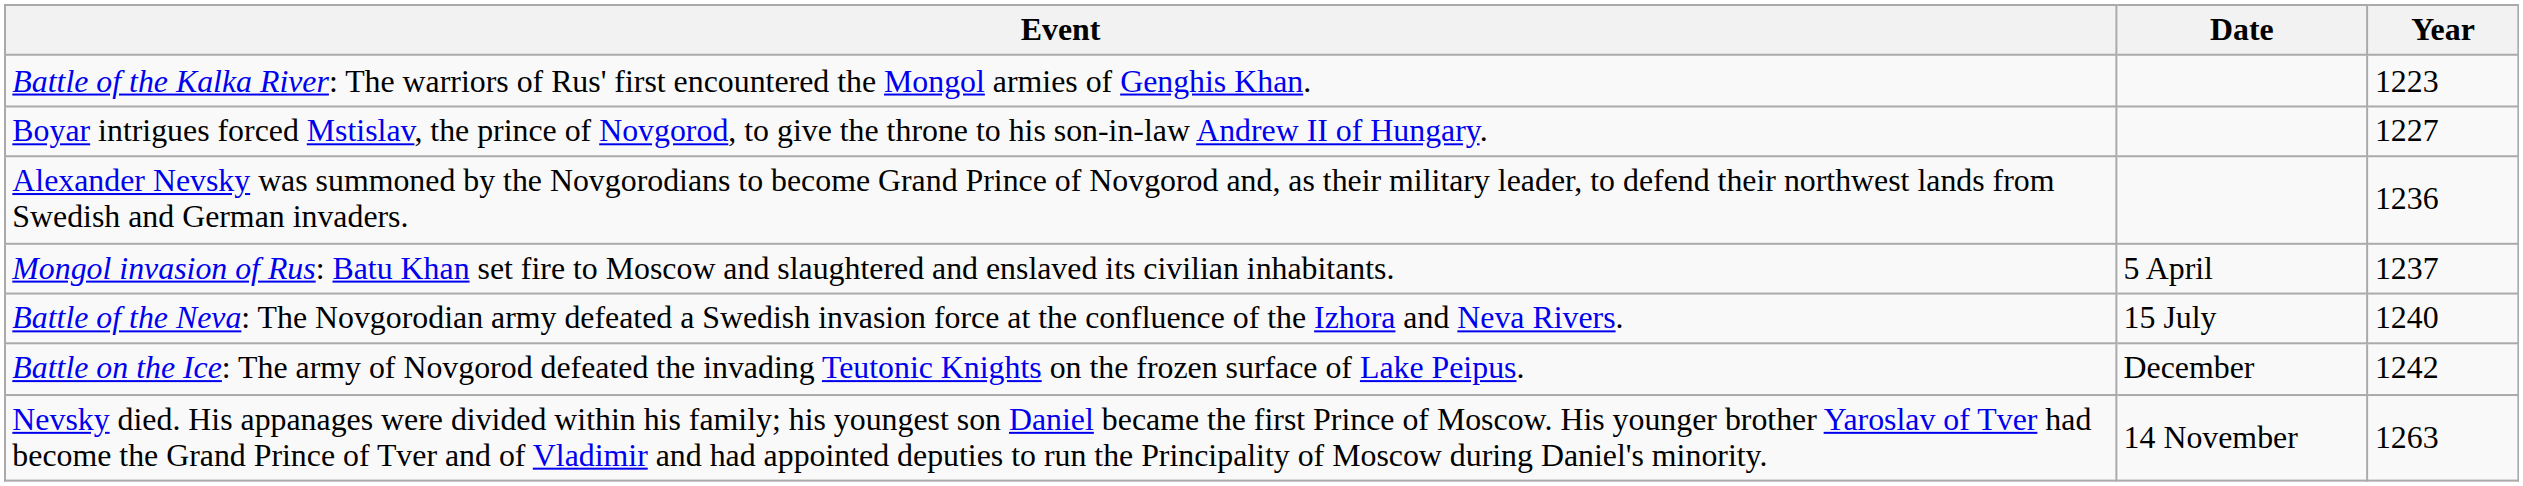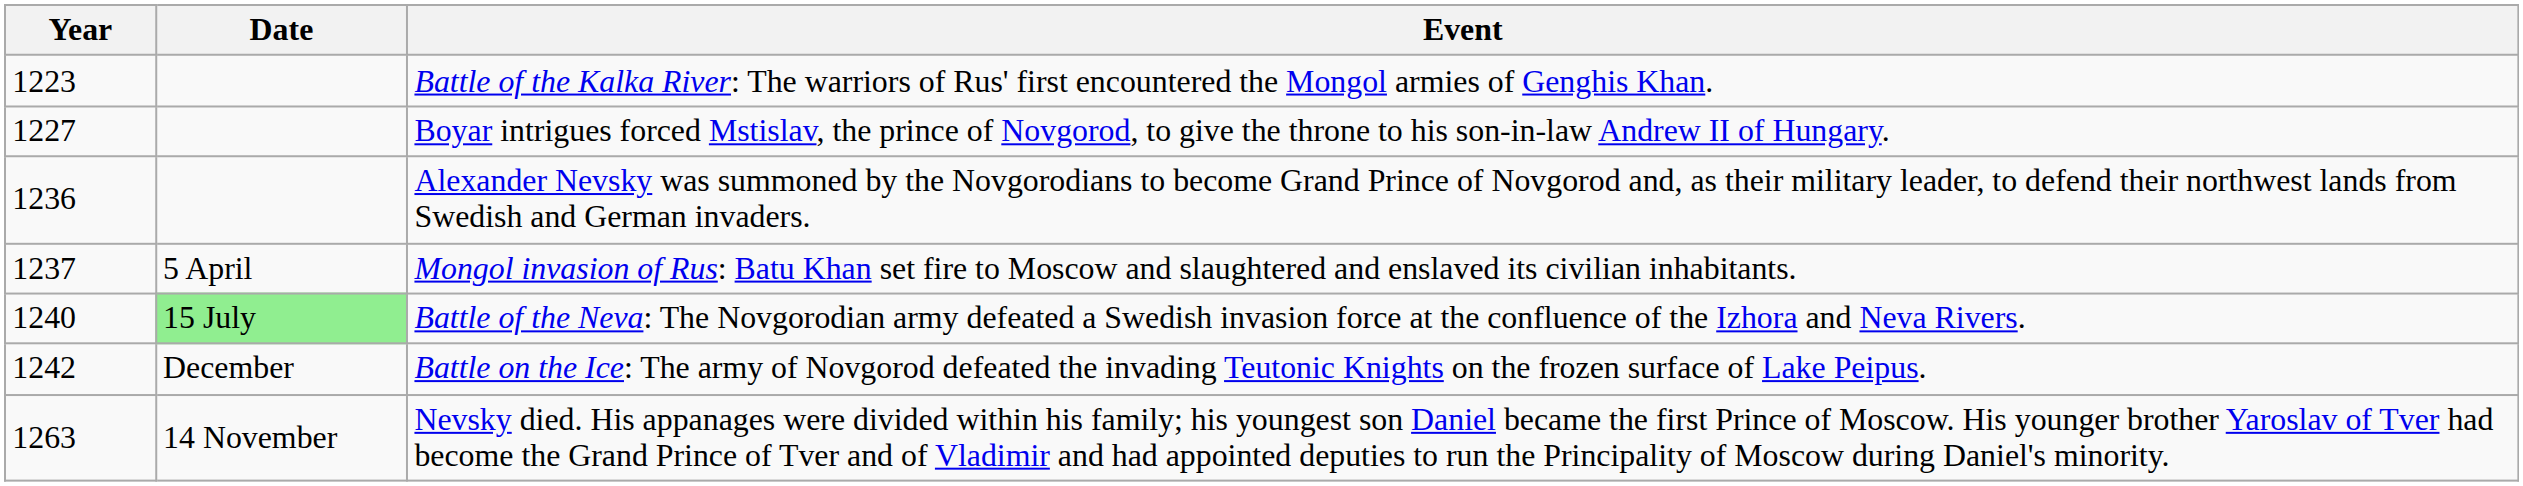columns swapped: (2443, 29) <-> (1061, 29)
(2170, 318) no background -> (210, 318) lightgreen background
